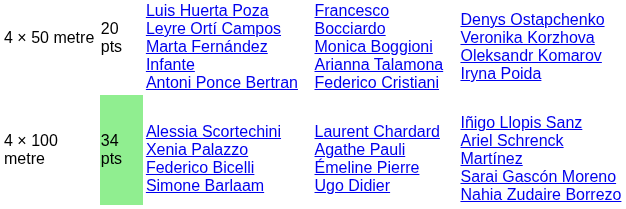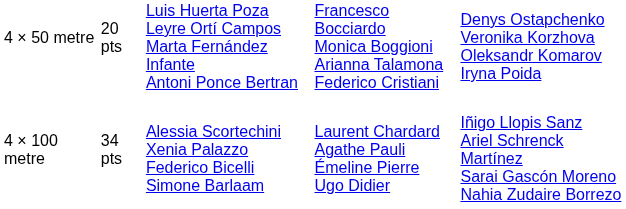(111, 150) lightgreen background -> (111, 150) no background
